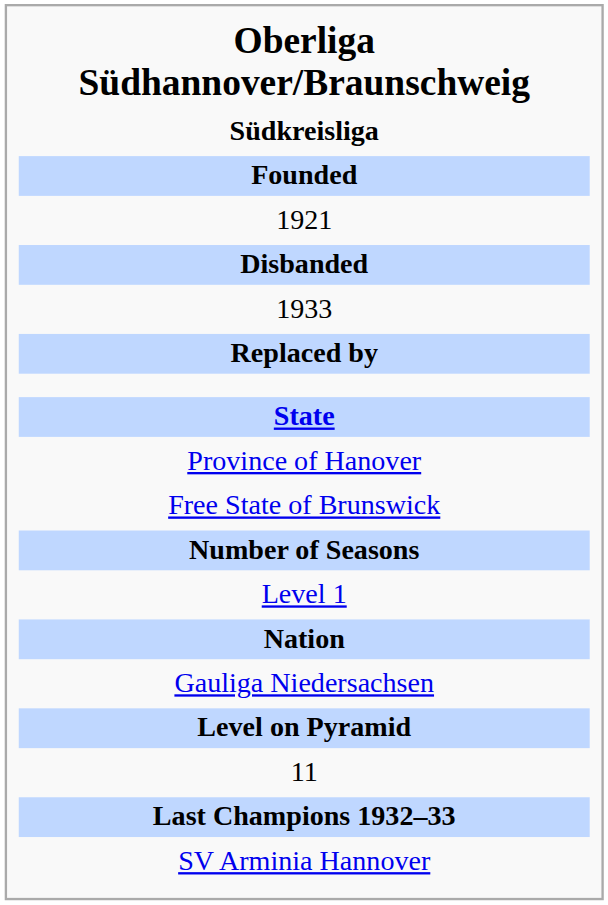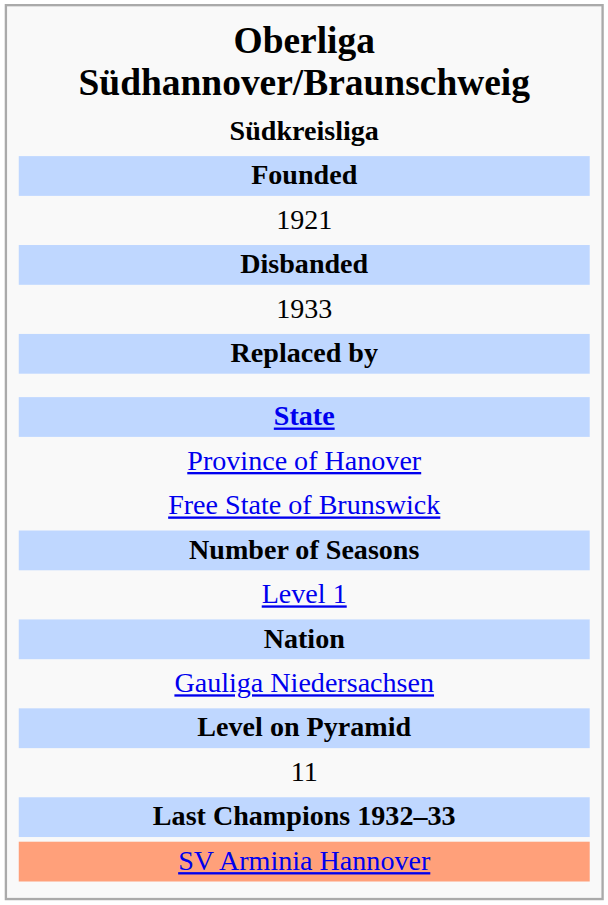(304, 861) no background -> (304, 861) lightsalmon background
